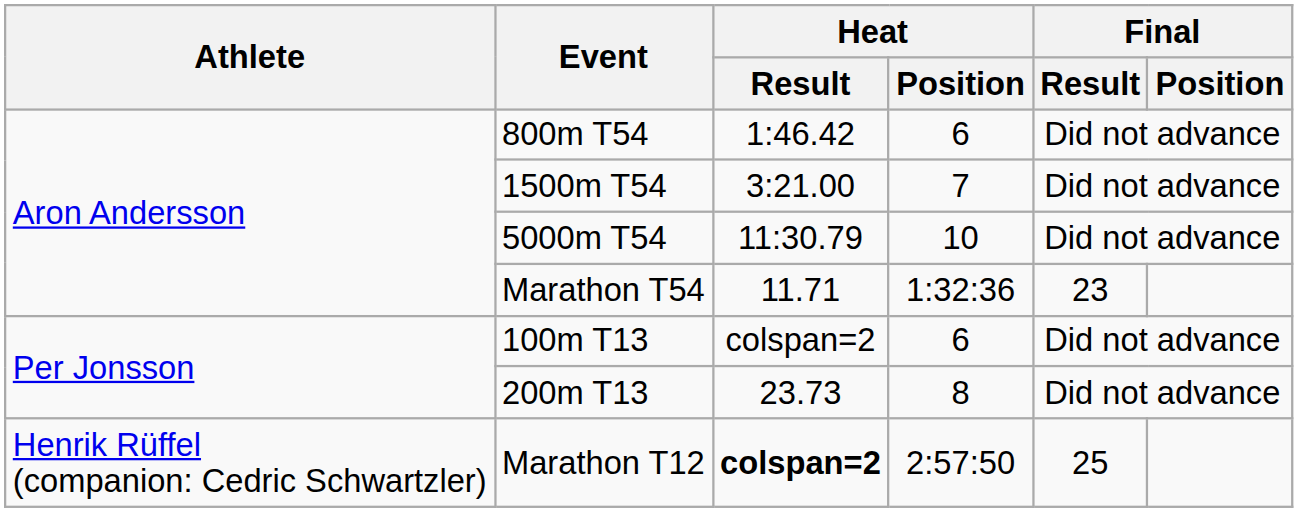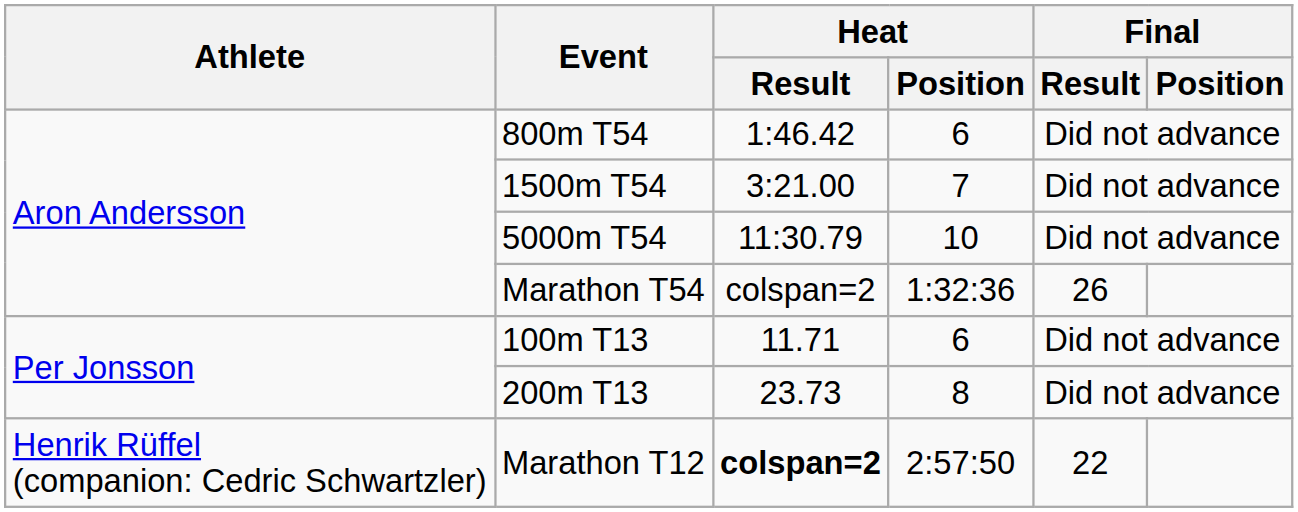(800, 290) 11.71 -> (800, 290) colspan=2
(1090, 290) 23 -> (1090, 290) 26
(800, 341) colspan=2 -> (800, 341) 11.71
(1090, 463) 25 -> (1090, 463) 22
